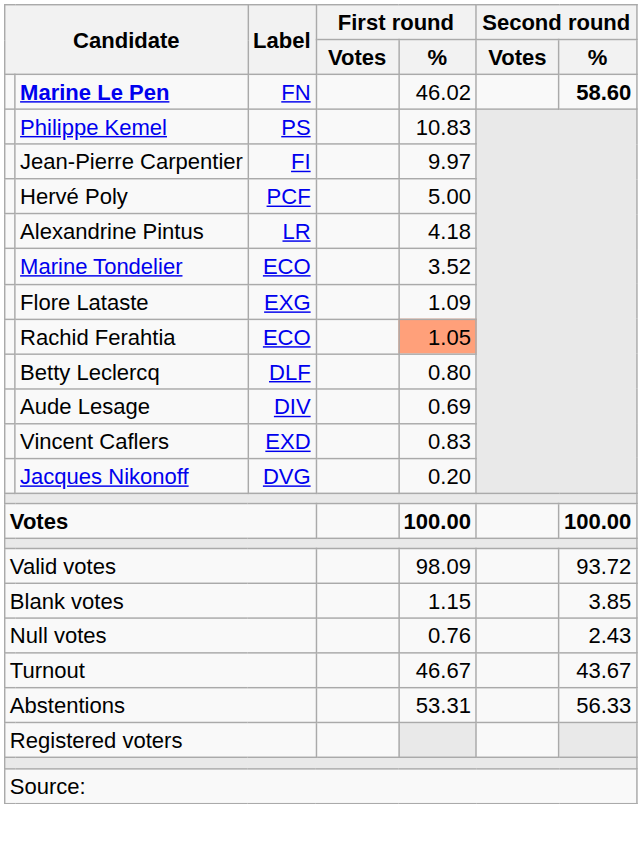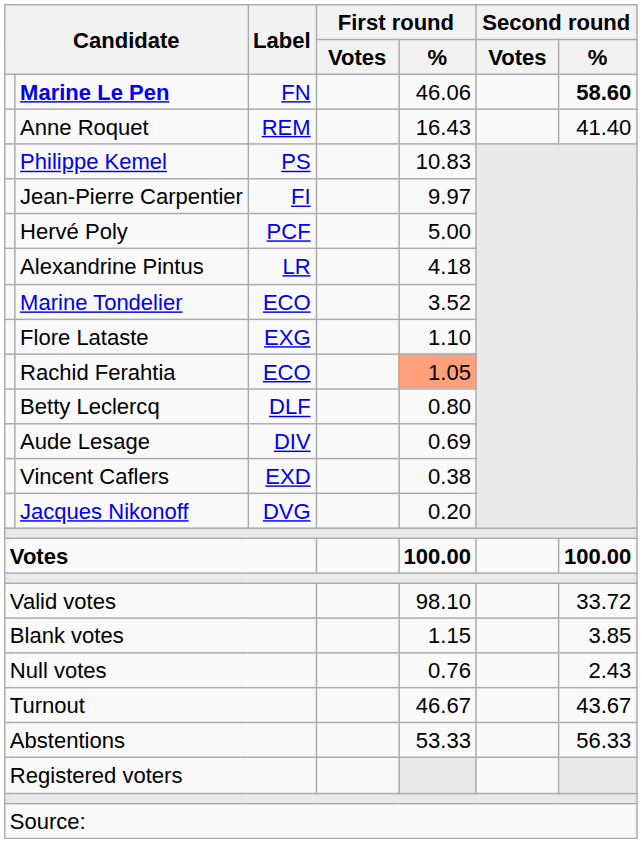(443, 92) 46.02 -> (443, 92) 46.06
+ row: (84, 127)
(450, 301) 1.09 -> (450, 336) 1.10
(450, 441) 0.83 -> (450, 476) 0.38
(443, 566) 98.09 -> (443, 601) 98.10
(604, 566) 93.72 -> (604, 601) 33.72
(443, 706) 53.31 -> (443, 741) 53.33
